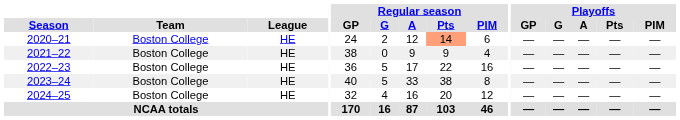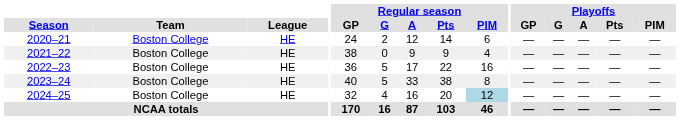(446, 39) lightsalmon background -> (446, 39) no background
(487, 95) no background -> (487, 95) lightblue background
